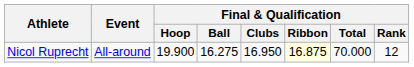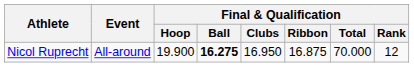(219, 53) normal -> (219, 53) bold
(308, 53) lightyellow background -> (308, 53) no background
